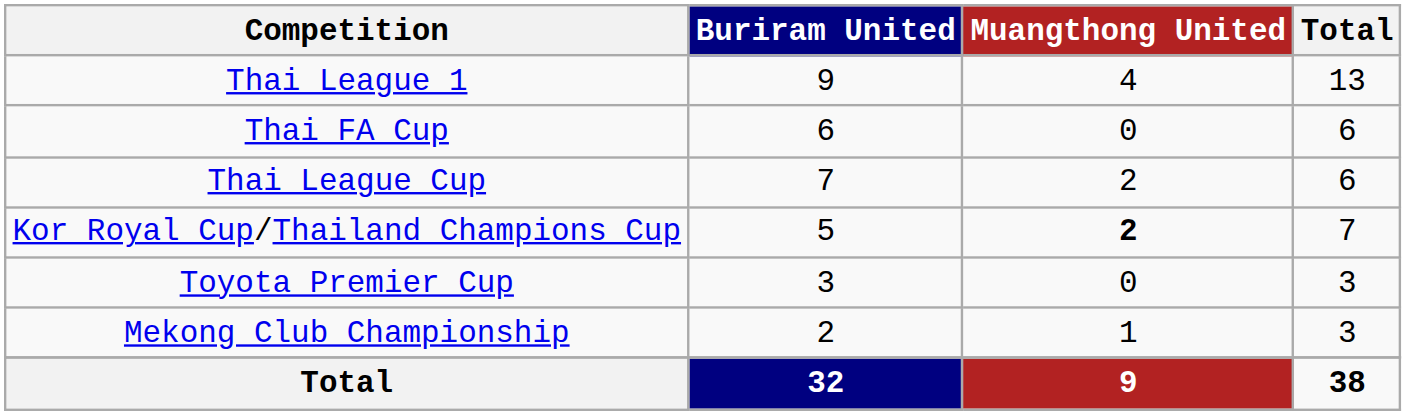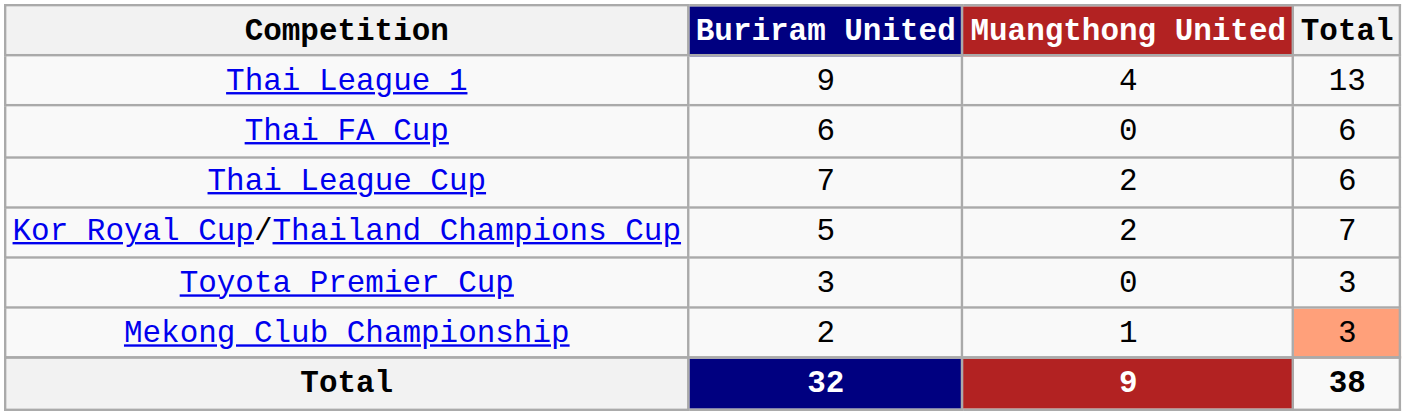(1128, 232) bold -> (1128, 232) normal
(1347, 333) no background -> (1347, 333) lightsalmon background
